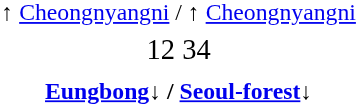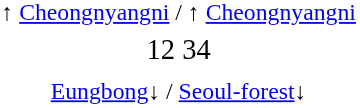(179, 89) bold -> (179, 91) normal
